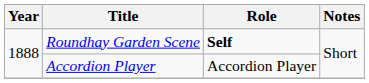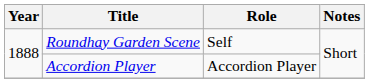(220, 41) bold -> (220, 41) normal
